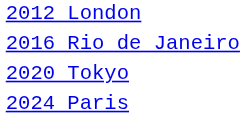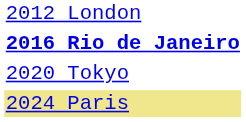(123, 44) normal -> (123, 44) bold
(67, 104) no background -> (67, 104) khaki background
